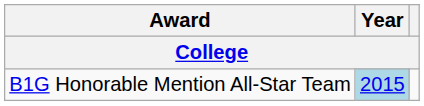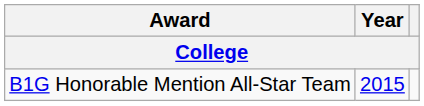(382, 84) lightblue background -> (382, 84) no background
